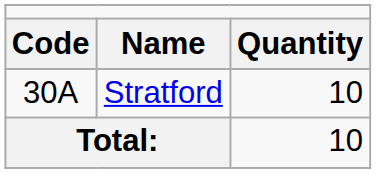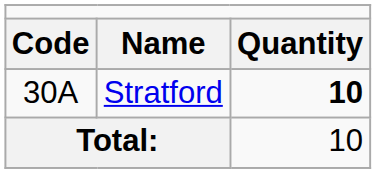(346, 92) normal -> (346, 92) bold
